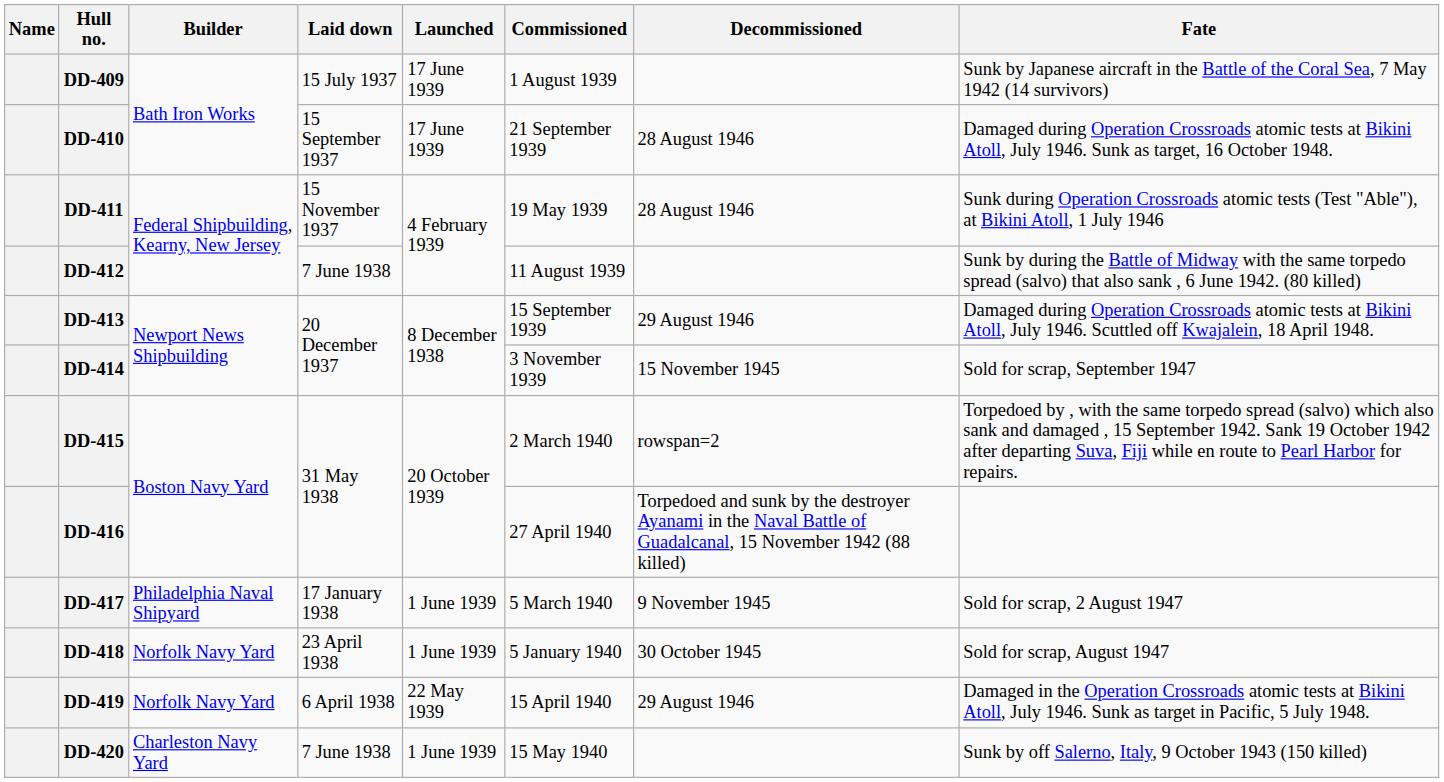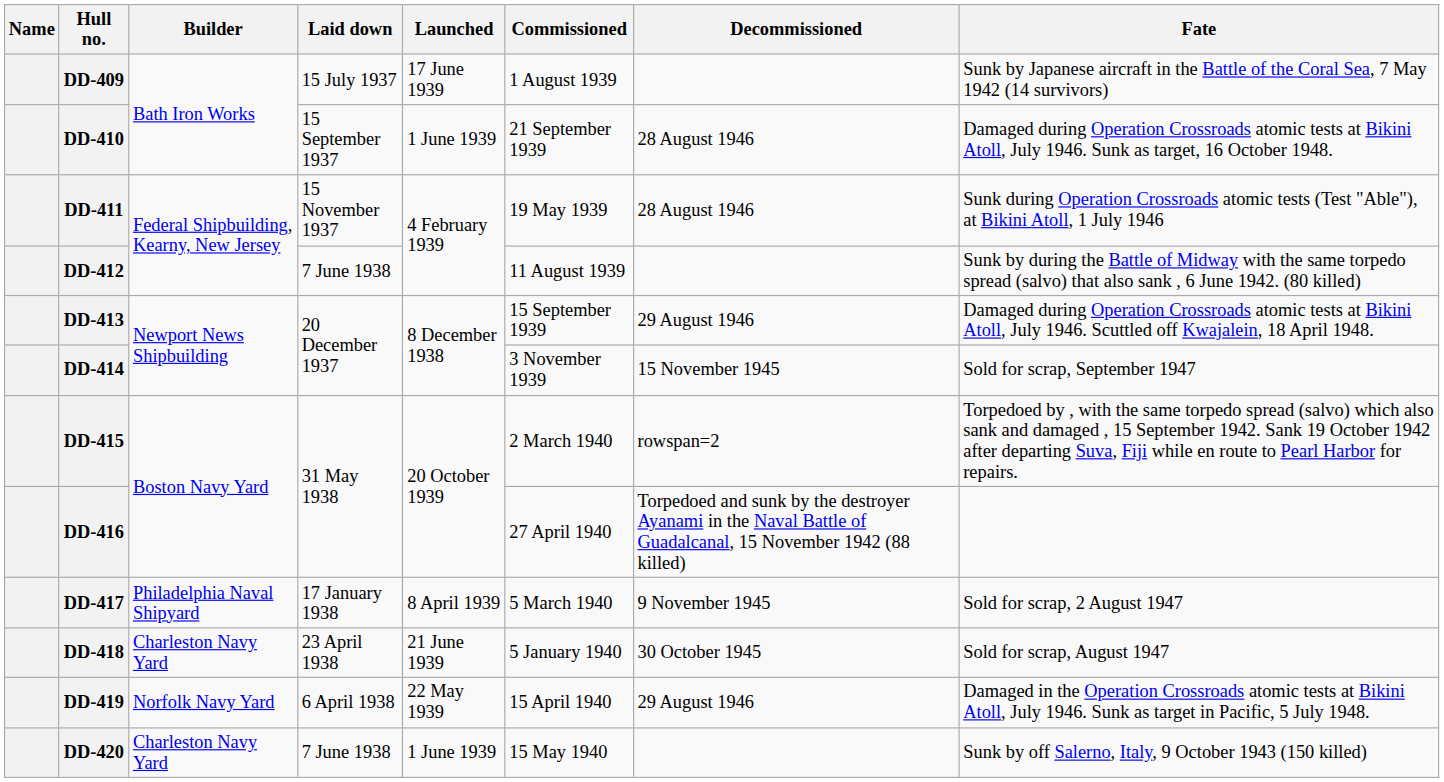(436, 139) 17 June 1939 -> (452, 139) 1 June 1939
(452, 602) 1 June 1939 -> (454, 602) 8 April 1939
(204, 652) Norfolk Navy Yard -> (195, 652) Charleston Navy Yard
(452, 652) 1 June 1939 -> (436, 652) 21 June 1939
